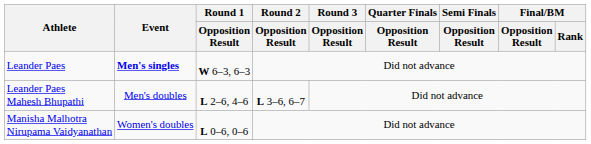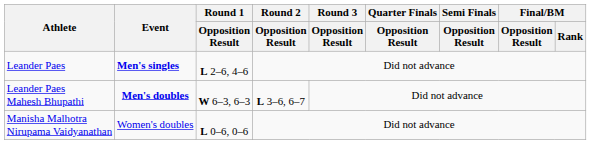(224, 72) W 6–3, 6–3 -> (224, 72) L 2–6, 4–6
(155, 95) normal -> (155, 95) bold
(224, 101) L 2–6, 4–6 -> (224, 101) W 6–3, 6–3
